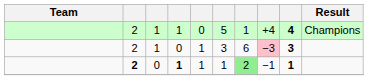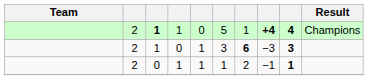(157, 30) normal -> (157, 30) bold
(268, 30) normal -> (268, 30) bold
(246, 48) normal -> (246, 48) bold
(268, 48) pink background -> (268, 48) no background
(134, 65) bold -> (134, 65) normal
(179, 65) bold -> (179, 65) normal
(246, 65) lightgreen background -> (246, 65) no background
